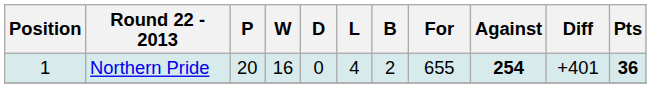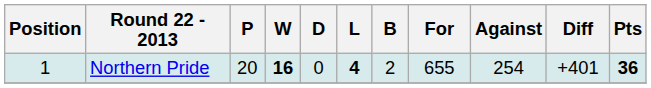(283, 68) normal -> (283, 68) bold
(354, 68) normal -> (354, 68) bold
(509, 68) bold -> (509, 68) normal
